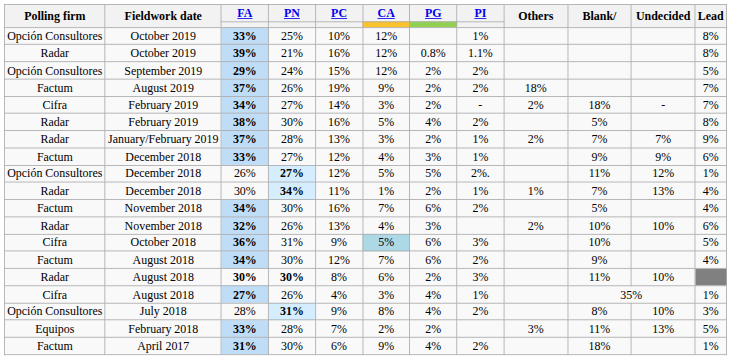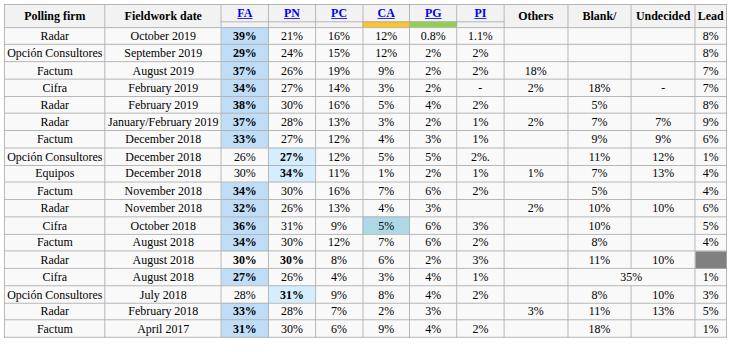- row: (163, 36)
(711, 71) 5% -> (711, 53) 8%
(55, 191) Radar -> (55, 174) Equipos
(599, 260) 9% -> (599, 243) 8%
(55, 329) Equipos -> (55, 312) Radar
(433, 329) 2% -> (433, 312) 3%
